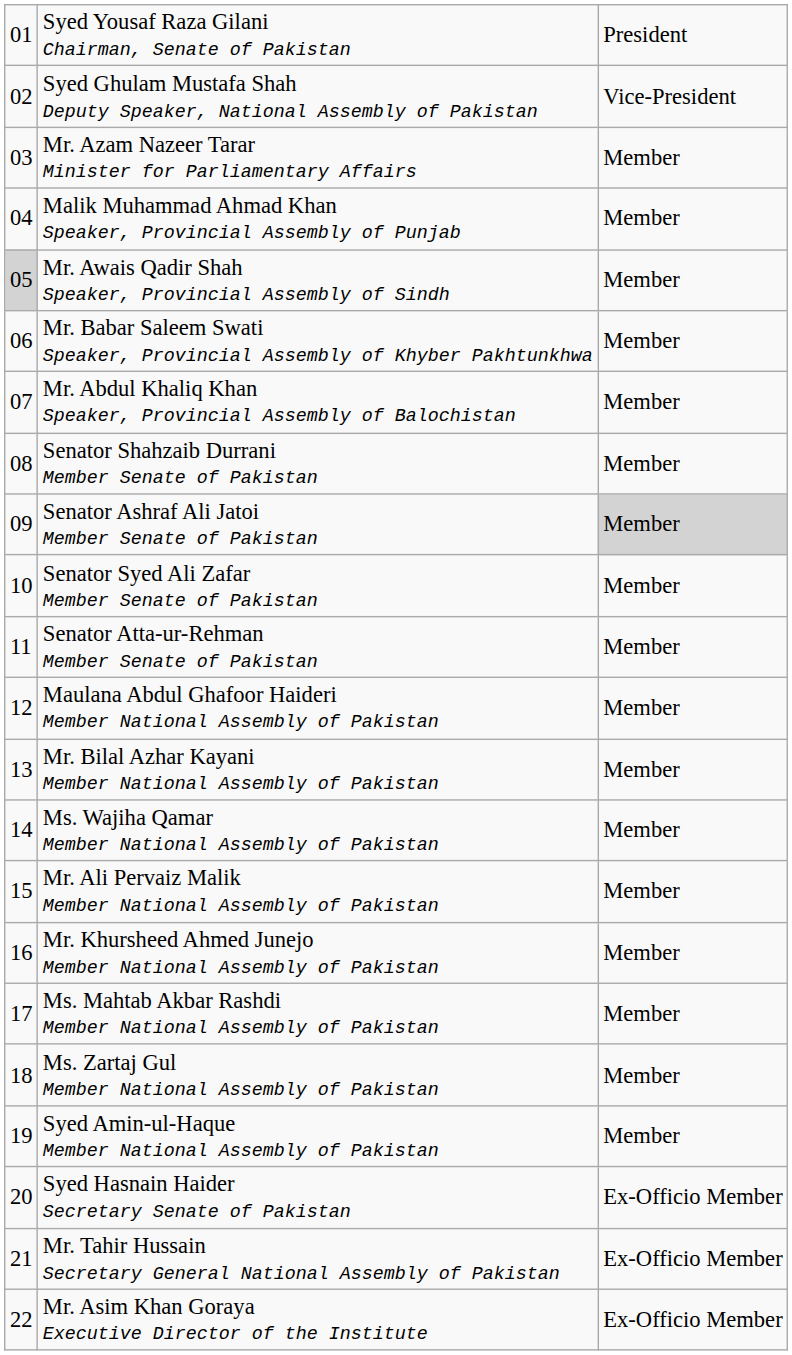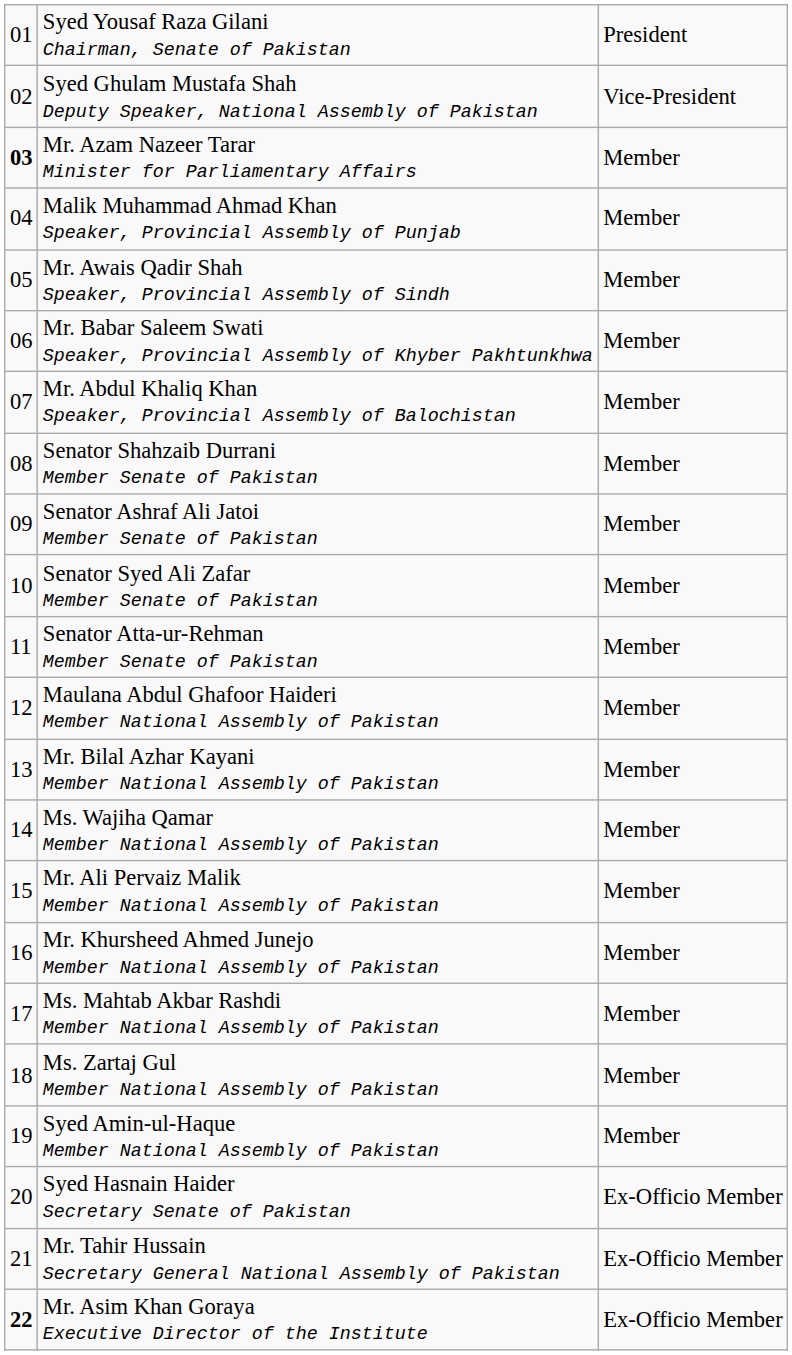(21, 157) normal -> (21, 157) bold
(21, 279) lightgrey background -> (21, 279) no background
(641, 524) lightgrey background -> (641, 524) no background
(21, 1319) normal -> (21, 1319) bold
